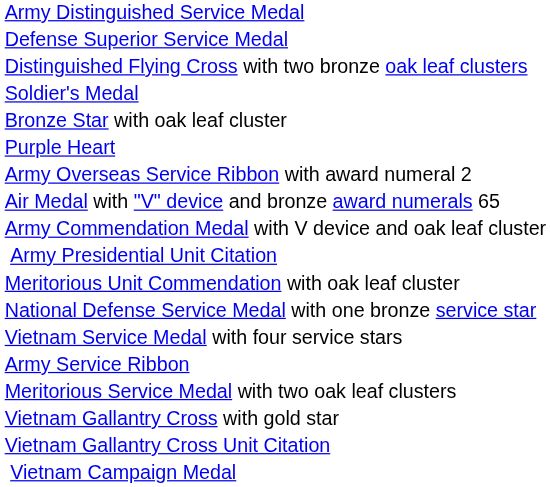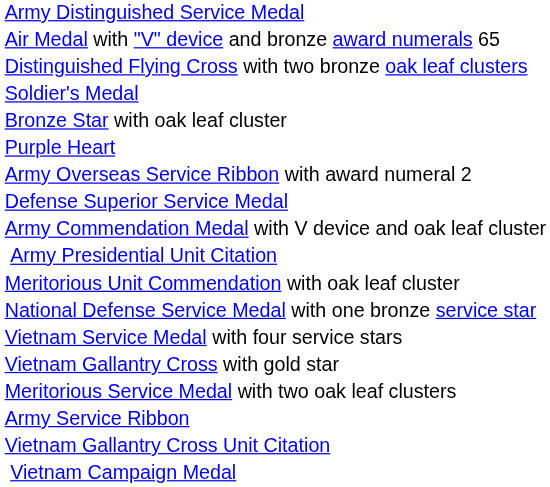(146, 39) Defense Superior Service Medal -> (252, 39) Air Medal with "V" device and bronze award numerals 65
(252, 202) Air Medal with "V" device and bronze award numerals 65 -> (146, 202) Defense Superior Service Medal
(97, 364) Army Service Ribbon -> (172, 364) Vietnam Gallantry Cross with gold star
(172, 418) Vietnam Gallantry Cross with gold star -> (97, 418) Army Service Ribbon
